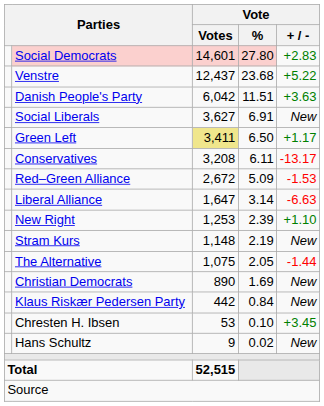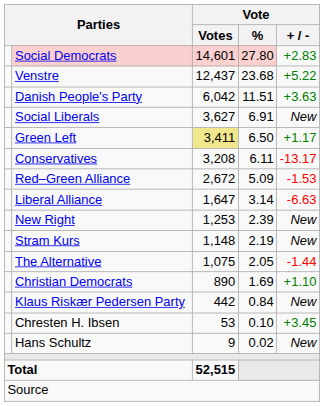(300, 220) +1.10 -> (303, 220) New
(303, 281) New -> (300, 281) +1.10
